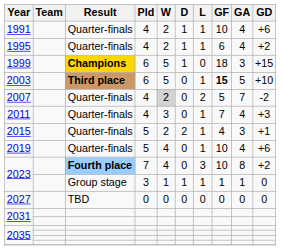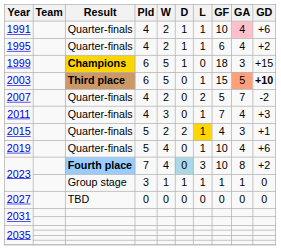(242, 30) no background -> (242, 30) pink background
(222, 81) bold -> (222, 81) normal
(242, 81) no background -> (242, 81) lightsalmon background
(264, 81) normal -> (264, 81) bold
(166, 98) lightgrey background -> (166, 98) no background
(203, 132) no background -> (203, 132) gold background
(184, 166) no background -> (184, 166) lightblue background
